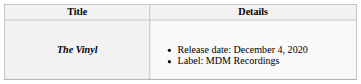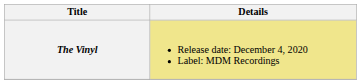(253, 55) no background -> (253, 55) khaki background
